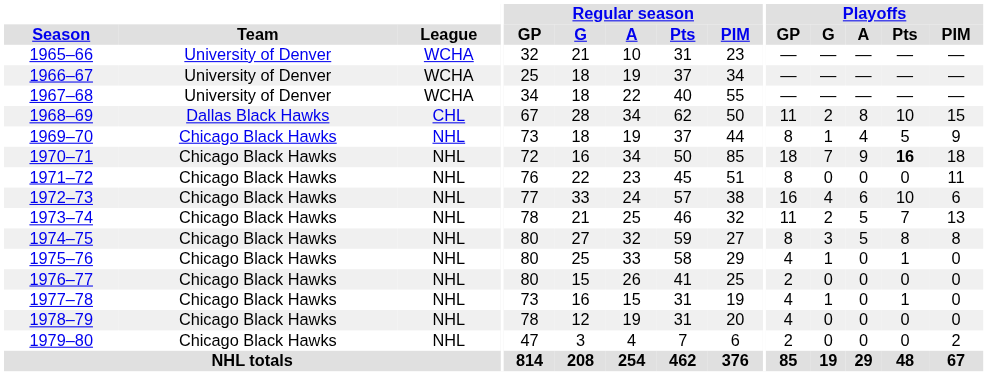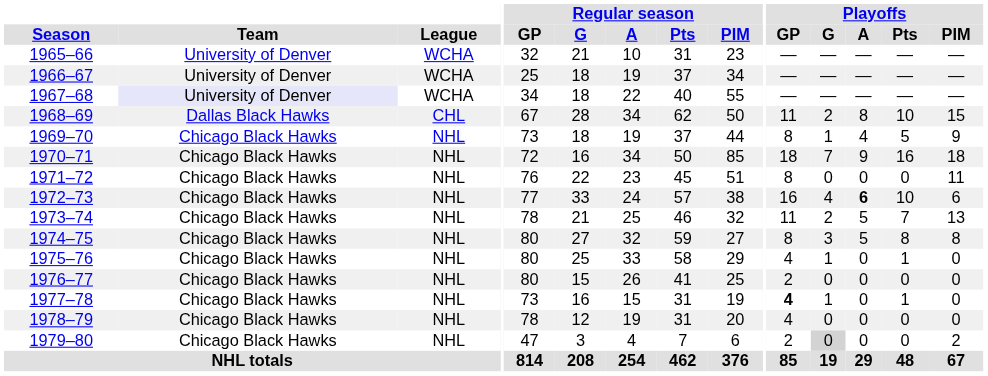(258, 95) no background -> (258, 95) lavender background
(905, 156) bold -> (905, 156) normal
(863, 197) normal -> (863, 197) bold
(788, 299) normal -> (788, 299) bold
(828, 340) no background -> (828, 340) lightgrey background
